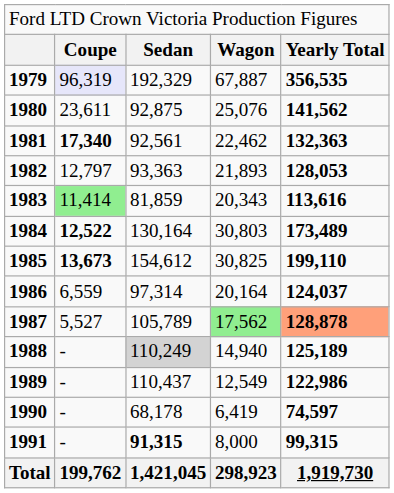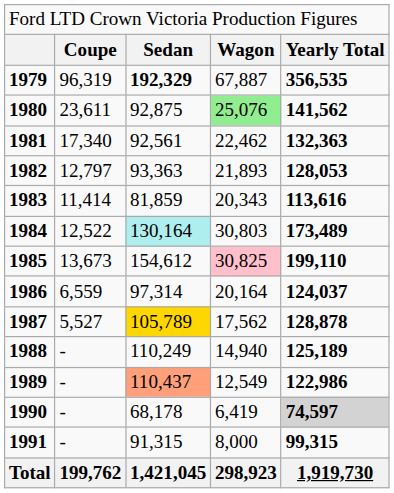(86, 79) lavender background -> (86, 79) no background
(161, 79) normal -> (161, 79) bold
(241, 110) no background -> (241, 110) lightgreen background
(86, 140) bold -> (86, 140) normal
(85, 200) lightgreen background -> (85, 200) no background
(86, 230) bold -> (86, 230) normal
(161, 230) no background -> (161, 230) paleturquoise background
(86, 261) bold -> (86, 261) normal
(241, 261) no background -> (241, 261) pink background
(161, 321) no background -> (161, 321) gold background
(241, 321) lightgreen background -> (241, 321) no background
(317, 321) lightsalmon background -> (317, 321) no background
(161, 351) lightgrey background -> (161, 351) no background
(161, 381) no background -> (161, 381) lightsalmon background
(312, 412) no background -> (312, 412) lightgrey background
(156, 442) bold -> (156, 442) normal
